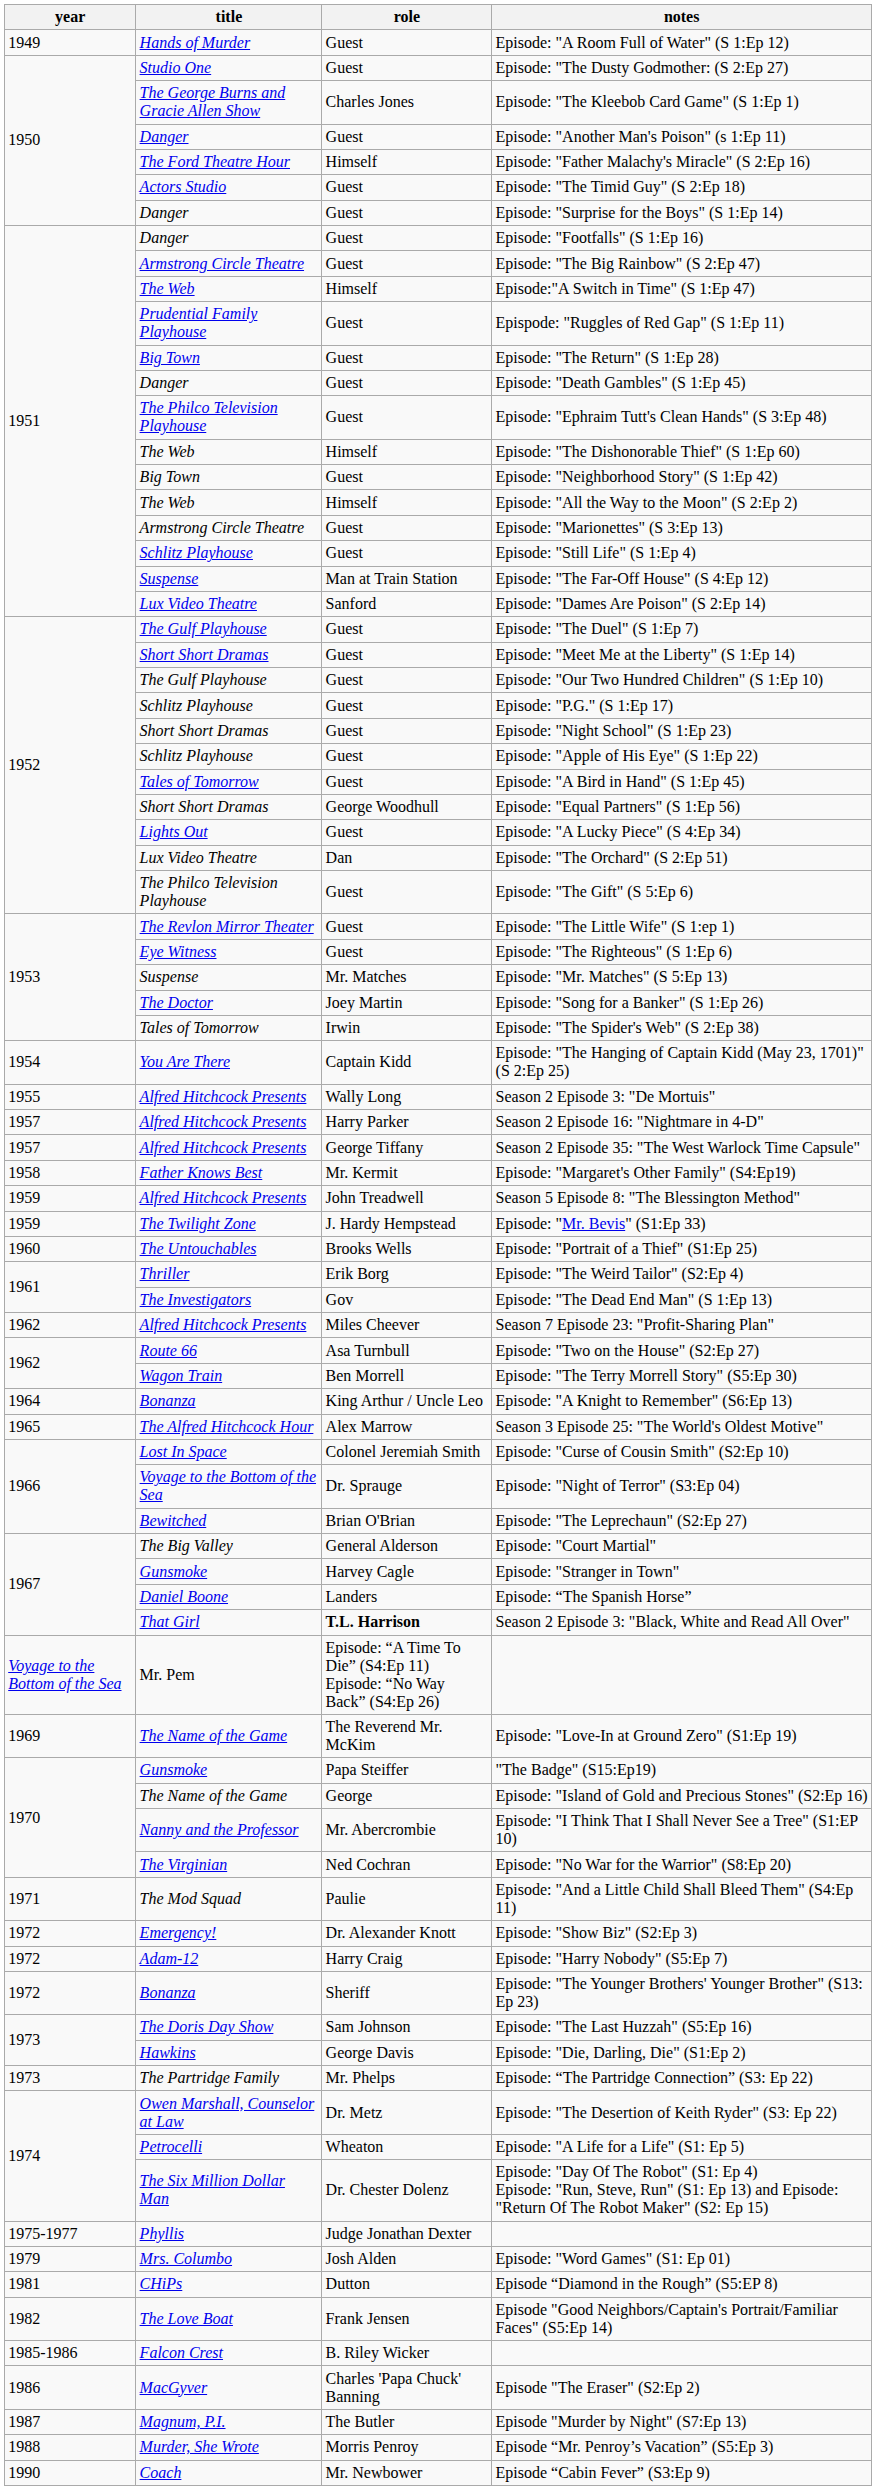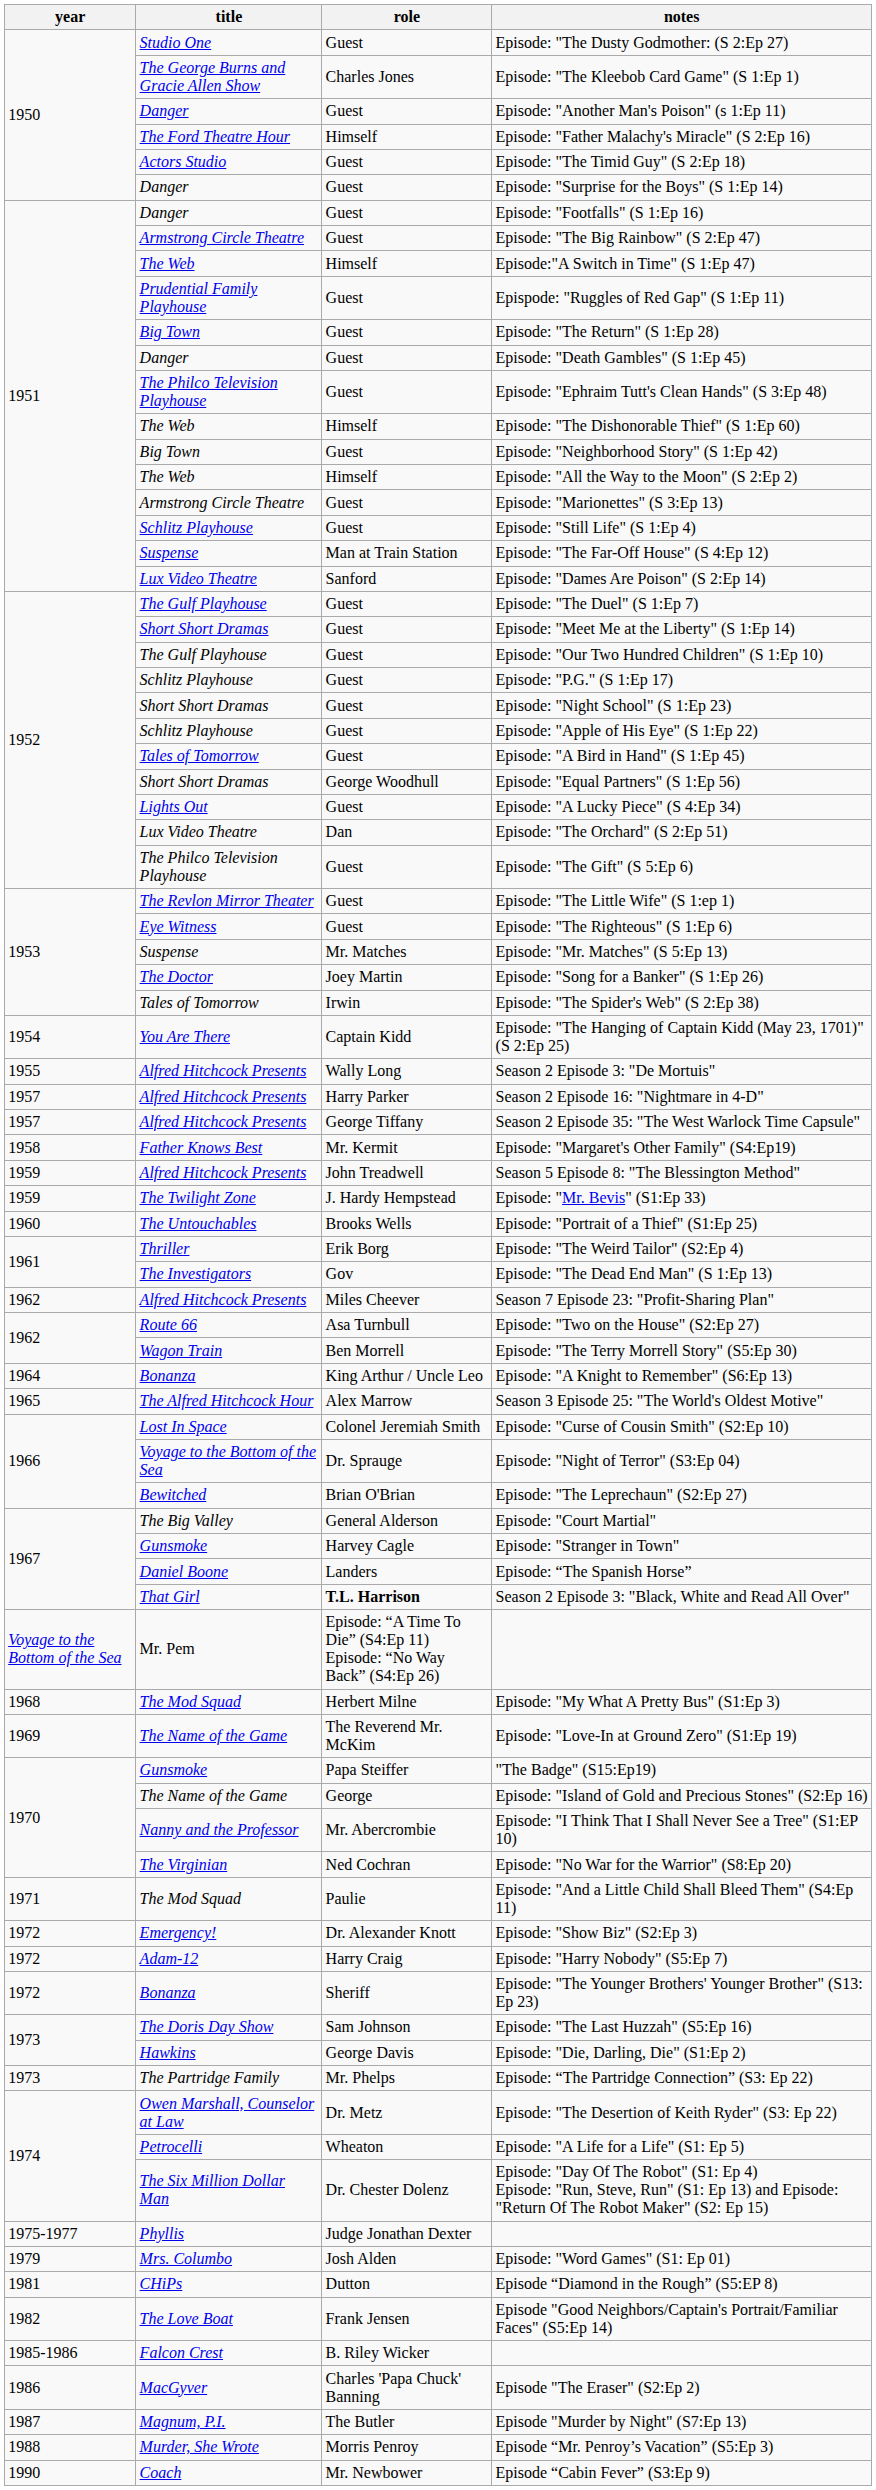- row: (195, 42)
+ row: (190, 1701)
